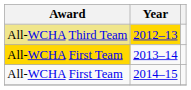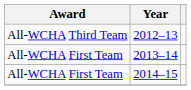(67, 34) khaki background -> (67, 34) no background
(155, 34) gold background -> (155, 34) no background
(65, 54) gold background -> (65, 54) no background
